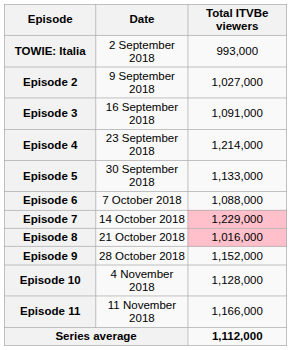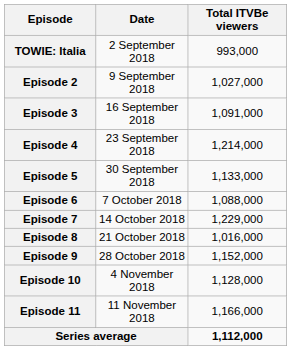(237, 219) pink background -> (237, 219) no background
(237, 237) pink background -> (237, 237) no background
